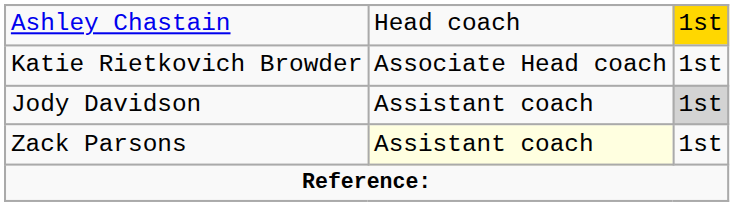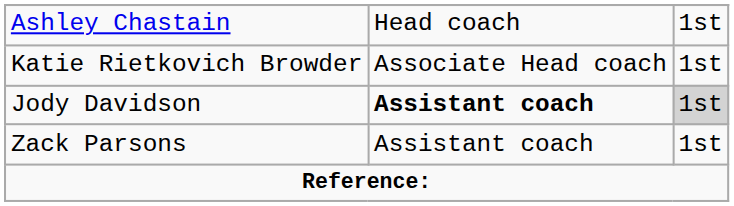(701, 25) gold background -> (701, 25) no background
(484, 105) normal -> (484, 105) bold
(484, 145) lightyellow background -> (484, 145) no background
